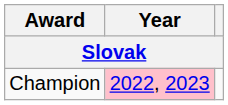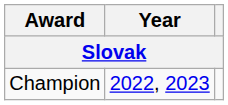(160, 83) pink background -> (160, 83) no background
